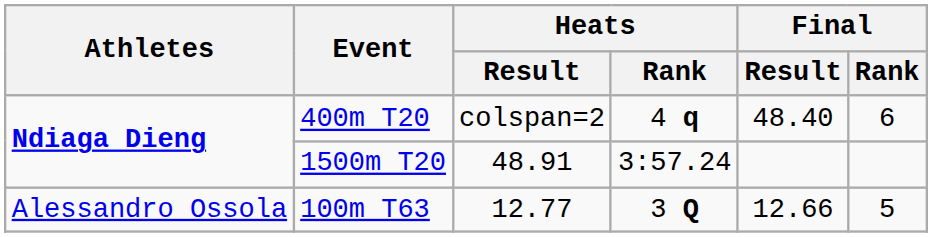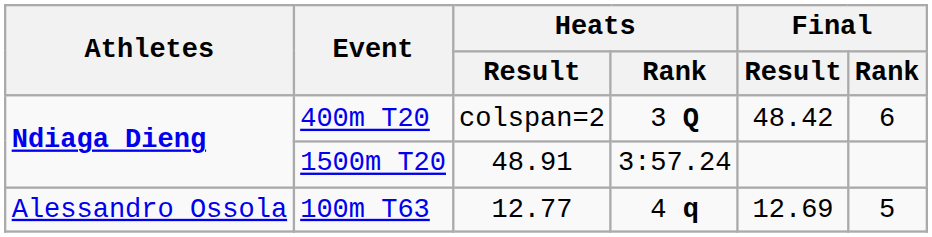(675, 118) 4 q -> (675, 118) 3 Q
(793, 118) 48.40 -> (793, 118) 48.42
(675, 209) 3 Q -> (675, 209) 4 q
(793, 209) 12.66 -> (793, 209) 12.69
